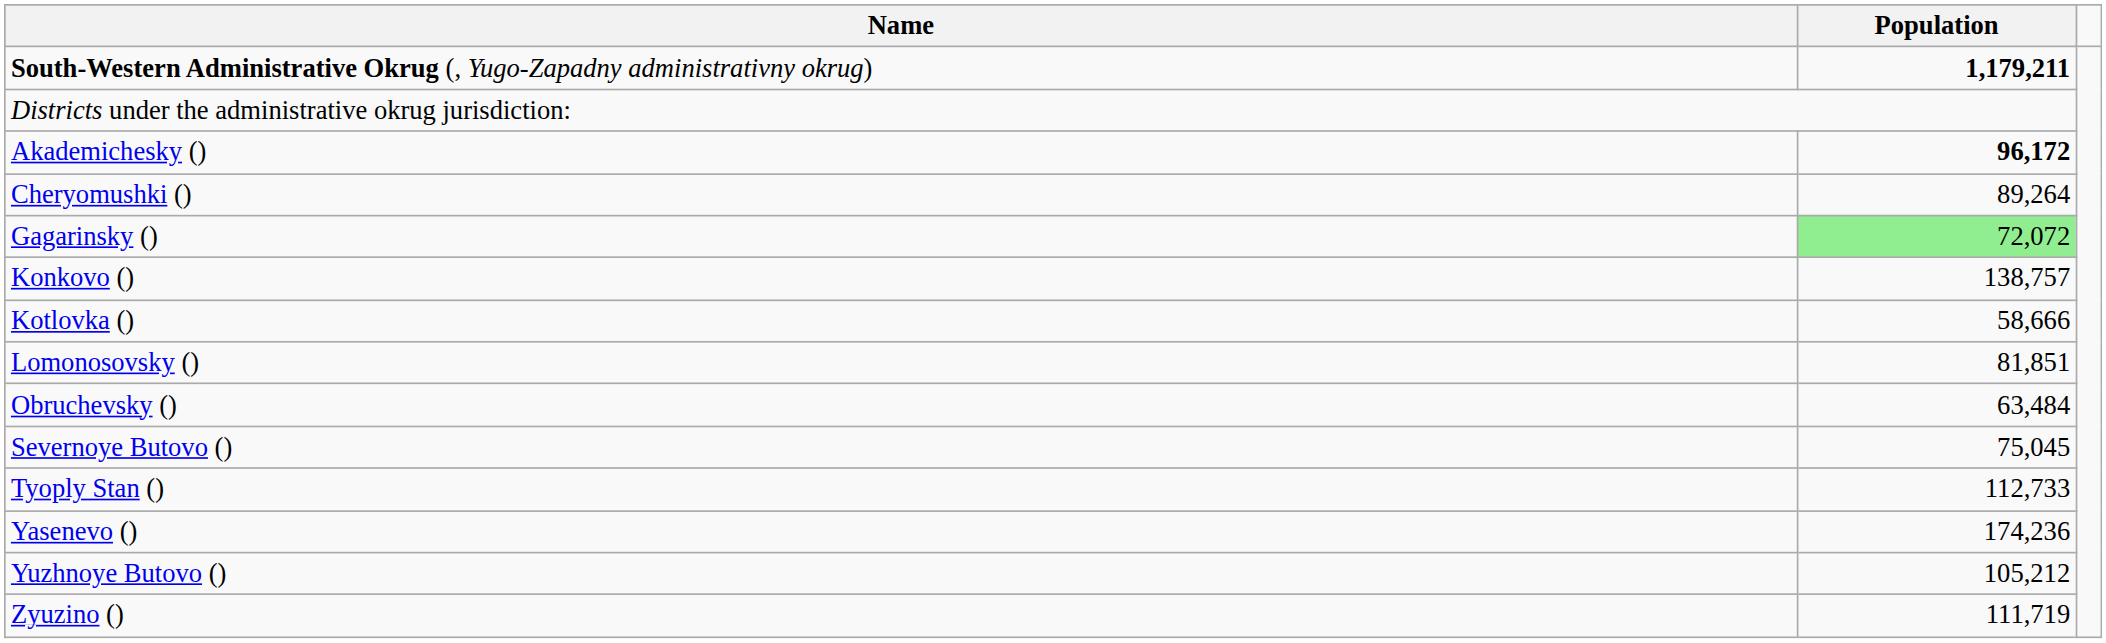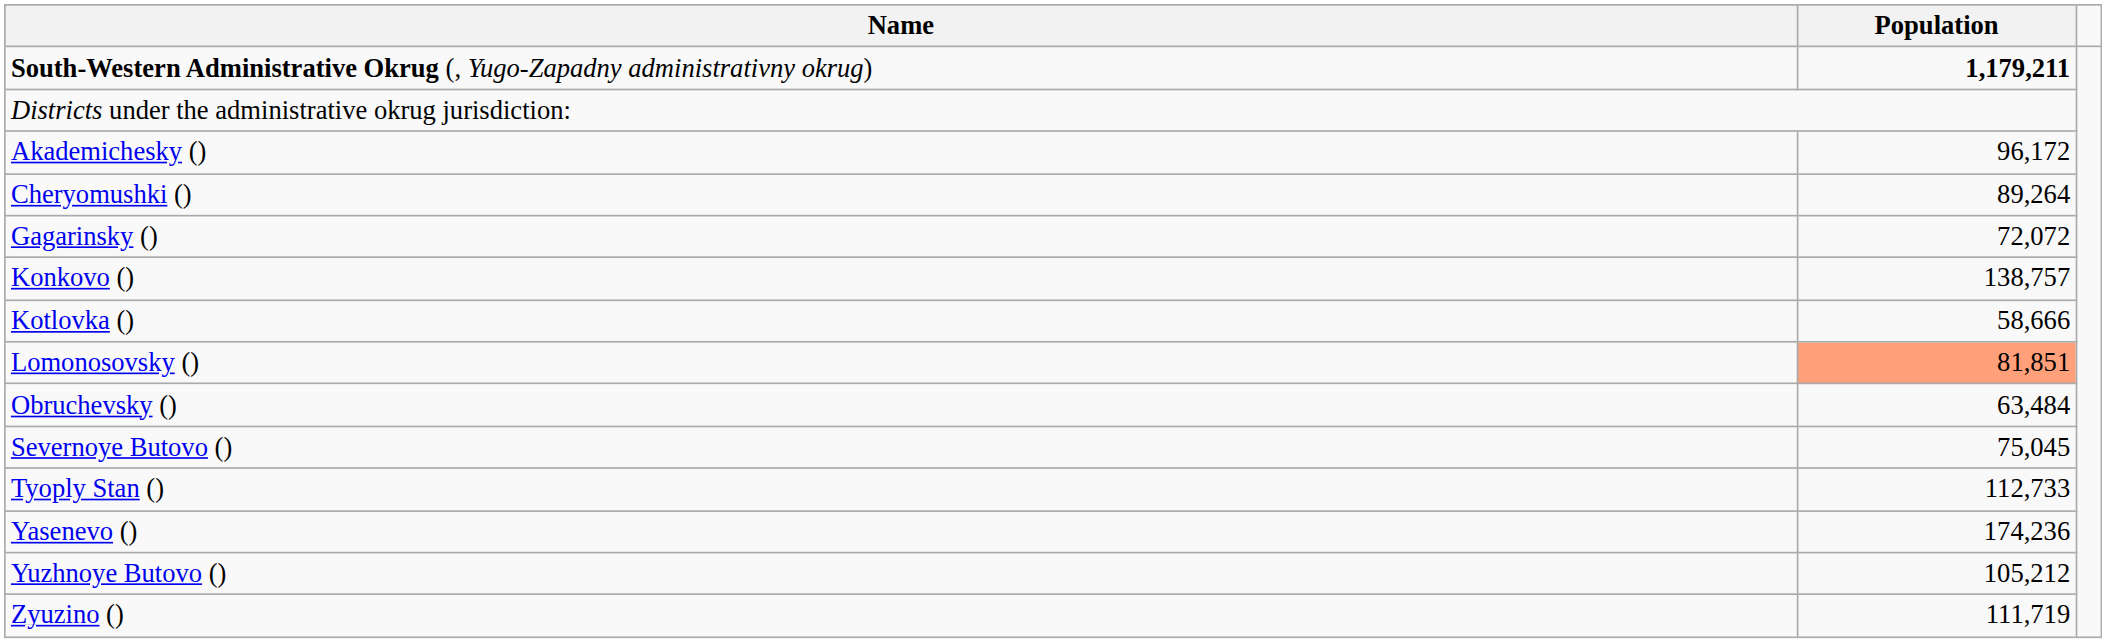(2034, 151) bold -> (2034, 151) normal
(2034, 236) lightgreen background -> (2034, 236) no background
(2034, 362) no background -> (2034, 362) lightsalmon background
